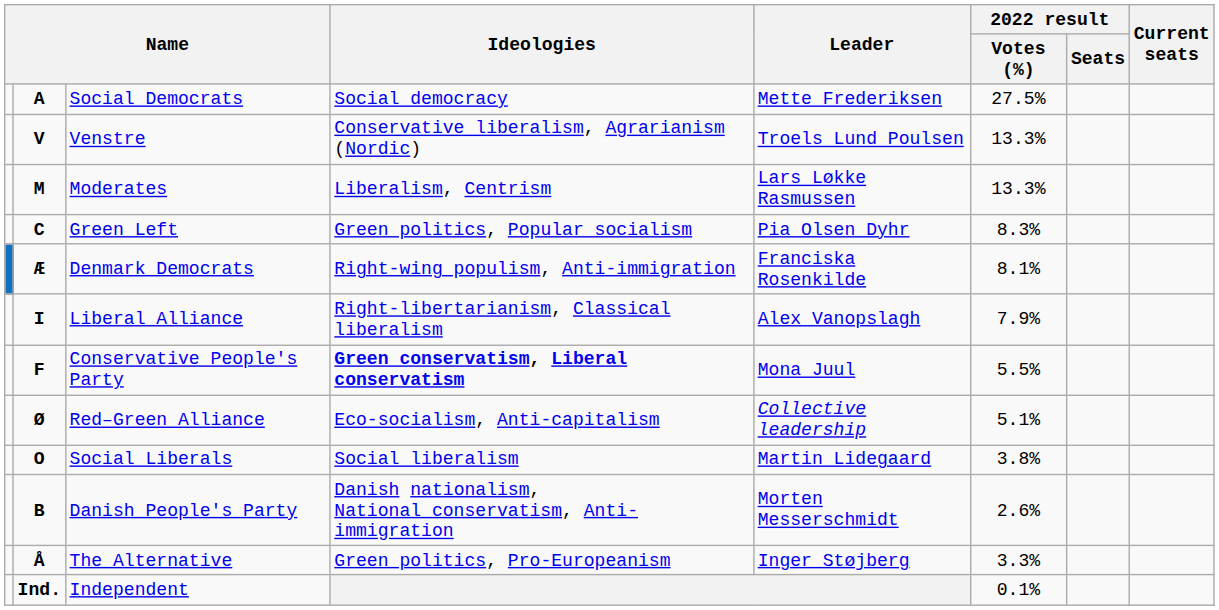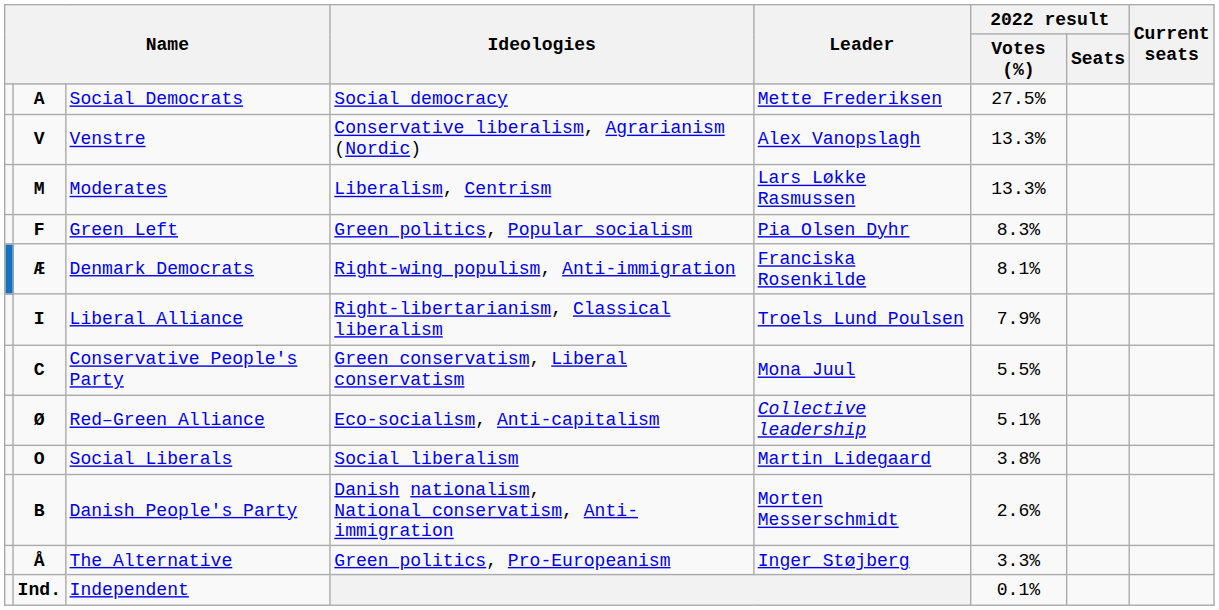(861, 139) Troels Lund Poulsen -> (839, 139) Alex Vanopslagh
(39, 229) C -> (39, 229) F
(839, 319) Alex Vanopslagh -> (861, 319) Troels Lund Poulsen
(39, 370) F -> (39, 370) C
(481, 370) bold -> (481, 370) normal
